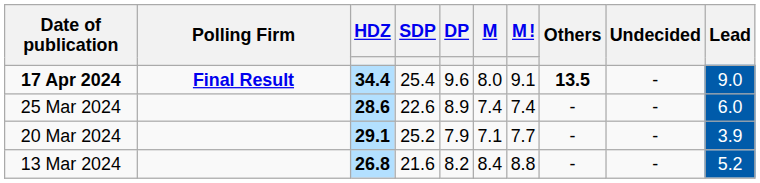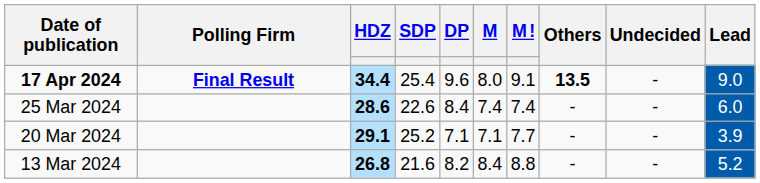(457, 108) 8.9 -> (457, 108) 8.4
(457, 136) 7.9 -> (457, 136) 7.1
